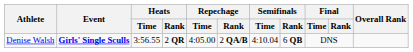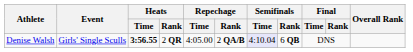(94, 41) bold -> (92, 41) normal
(147, 41) normal -> (144, 41) bold
(265, 41) no background -> (262, 41) lavender background
